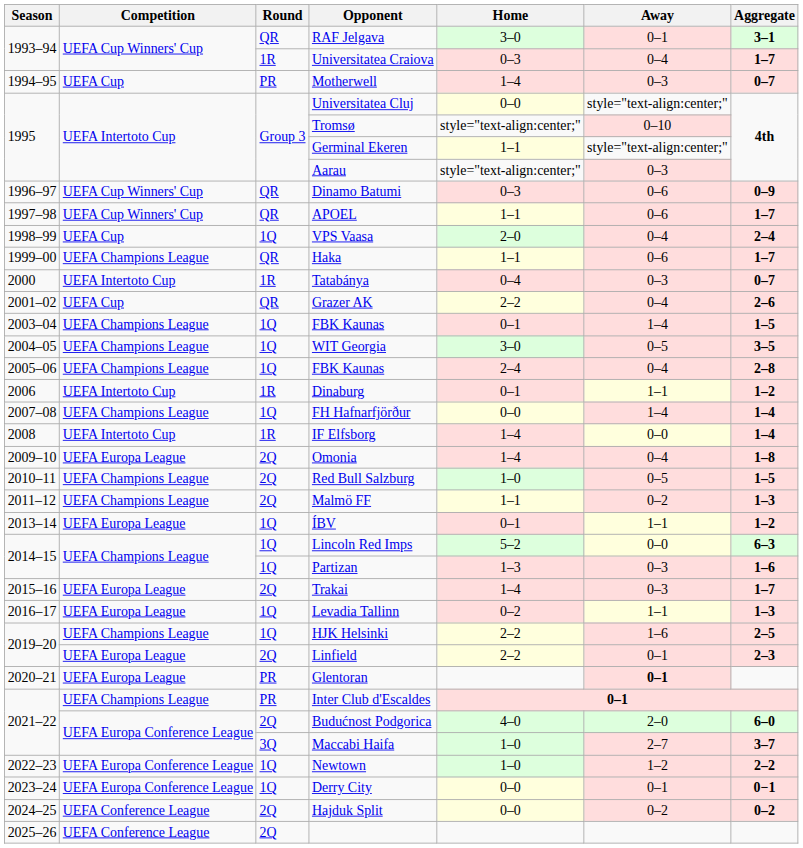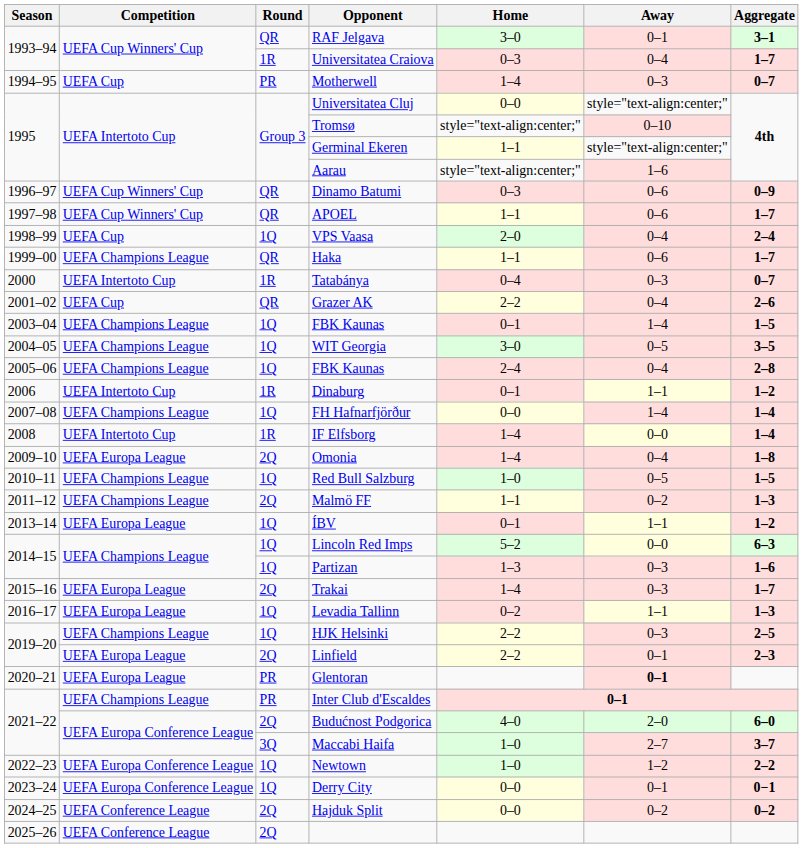(657, 170) 0–3 -> (657, 170) 1–6
(268, 479) 2Q -> (268, 479) 1Q
(657, 633) 1–6 -> (657, 633) 0–3
